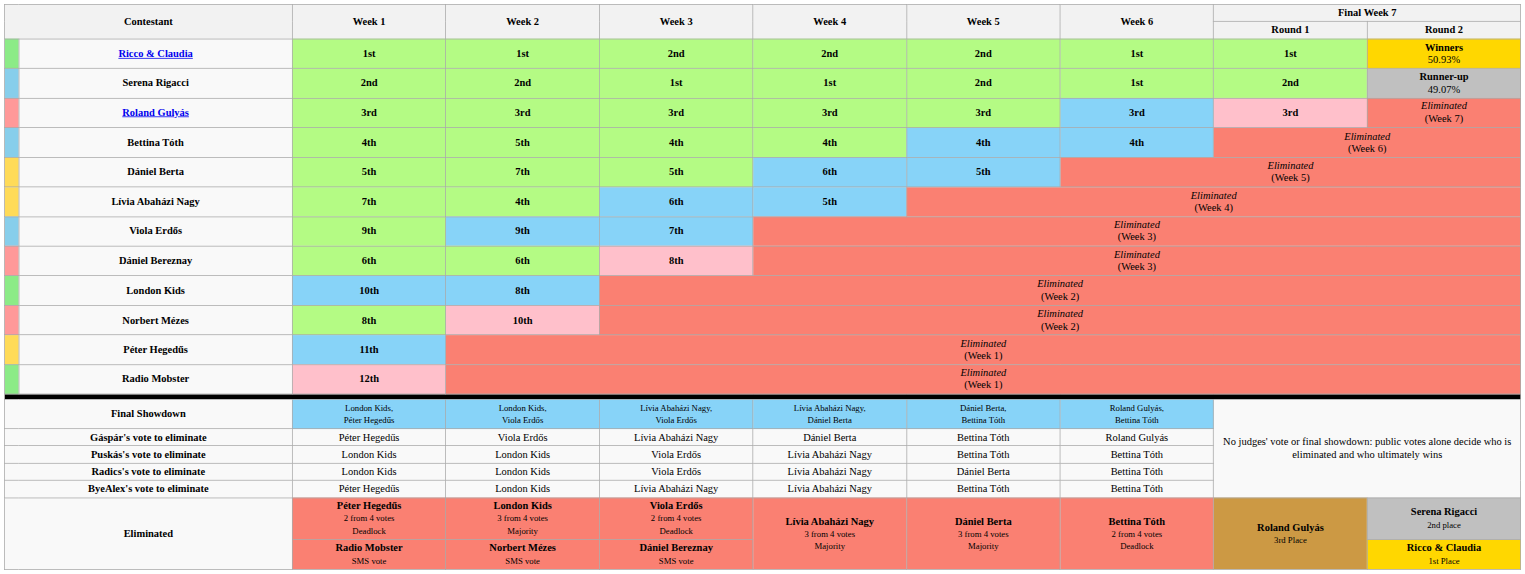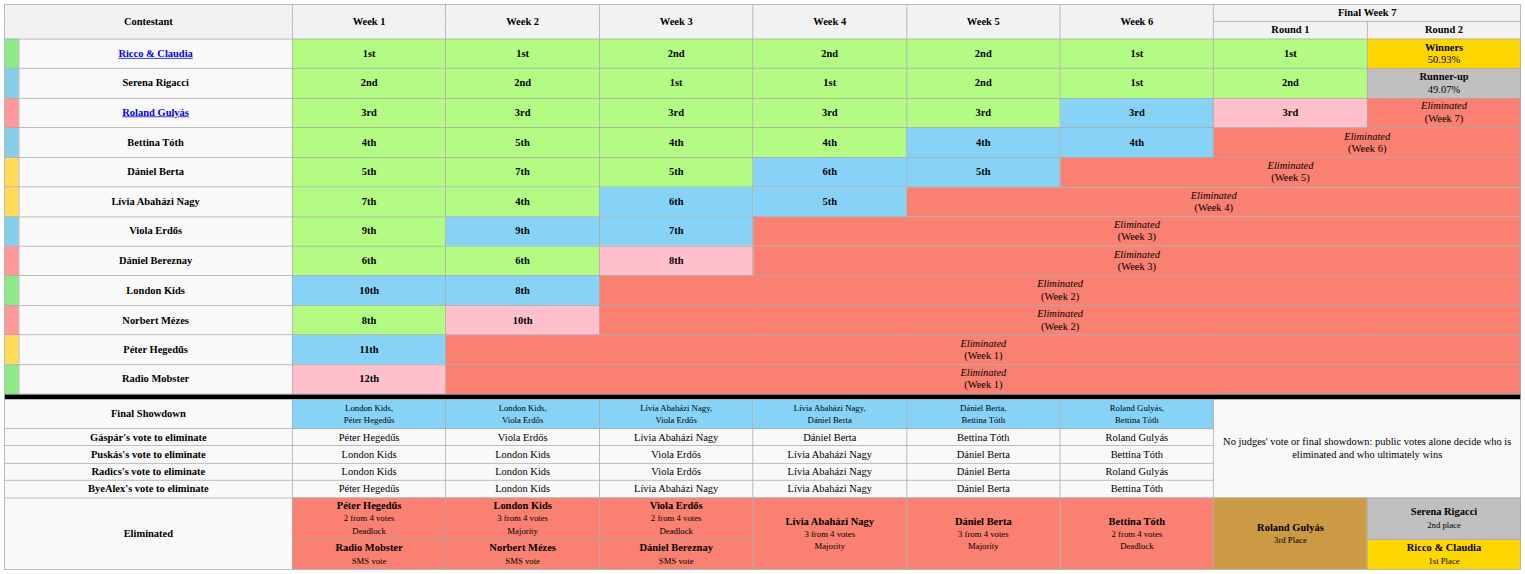(983, 454) Bettina Tóth -> (983, 454) Dániel Berta
(1137, 471) Bettina Tóth -> (1137, 471) Roland Gulyás
(983, 488) Bettina Tóth -> (983, 488) Dániel Berta
